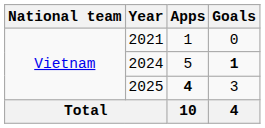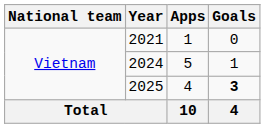(234, 64) bold -> (234, 64) normal
(188, 88) bold -> (188, 88) normal
(234, 88) normal -> (234, 88) bold
